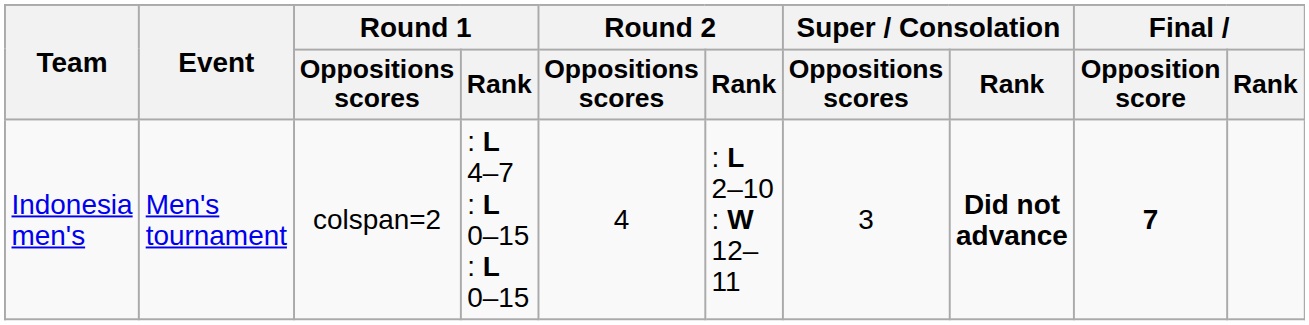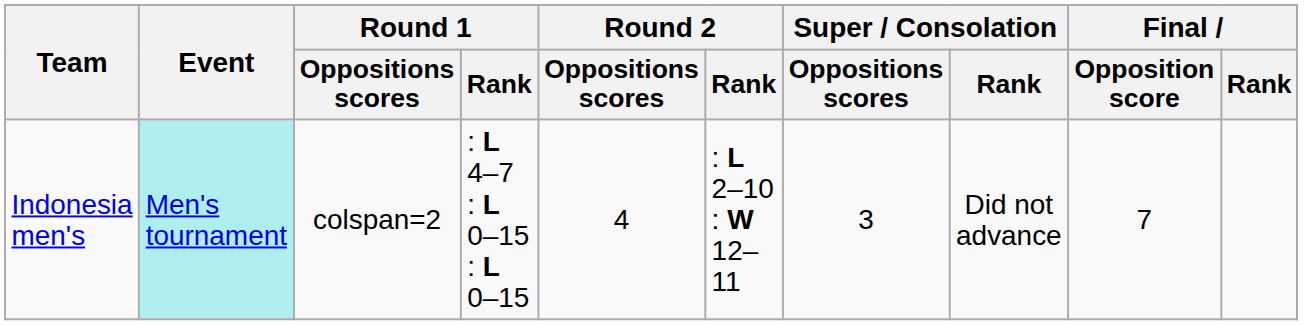(216, 220) no background -> (216, 220) paleturquoise background
(1012, 220) bold -> (1009, 220) normal
(1151, 220) bold -> (1144, 220) normal
